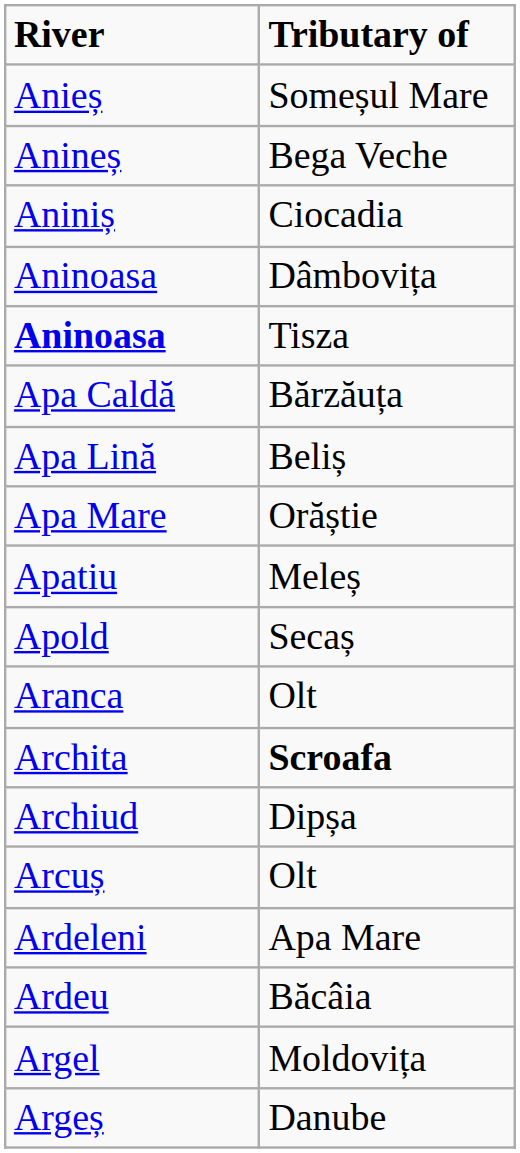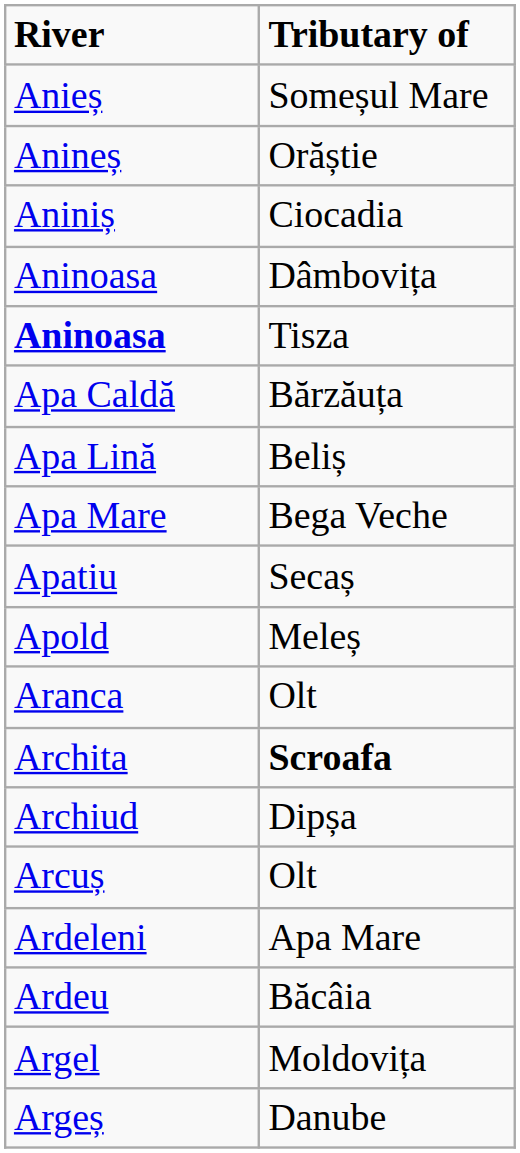(358, 154) Bega Veche -> (323, 154) Orăștie
(323, 515) Orăștie -> (358, 515) Bega Veche
(315, 575) Meleș -> (312, 575) Secaș
(312, 635) Secaș -> (315, 635) Meleș
